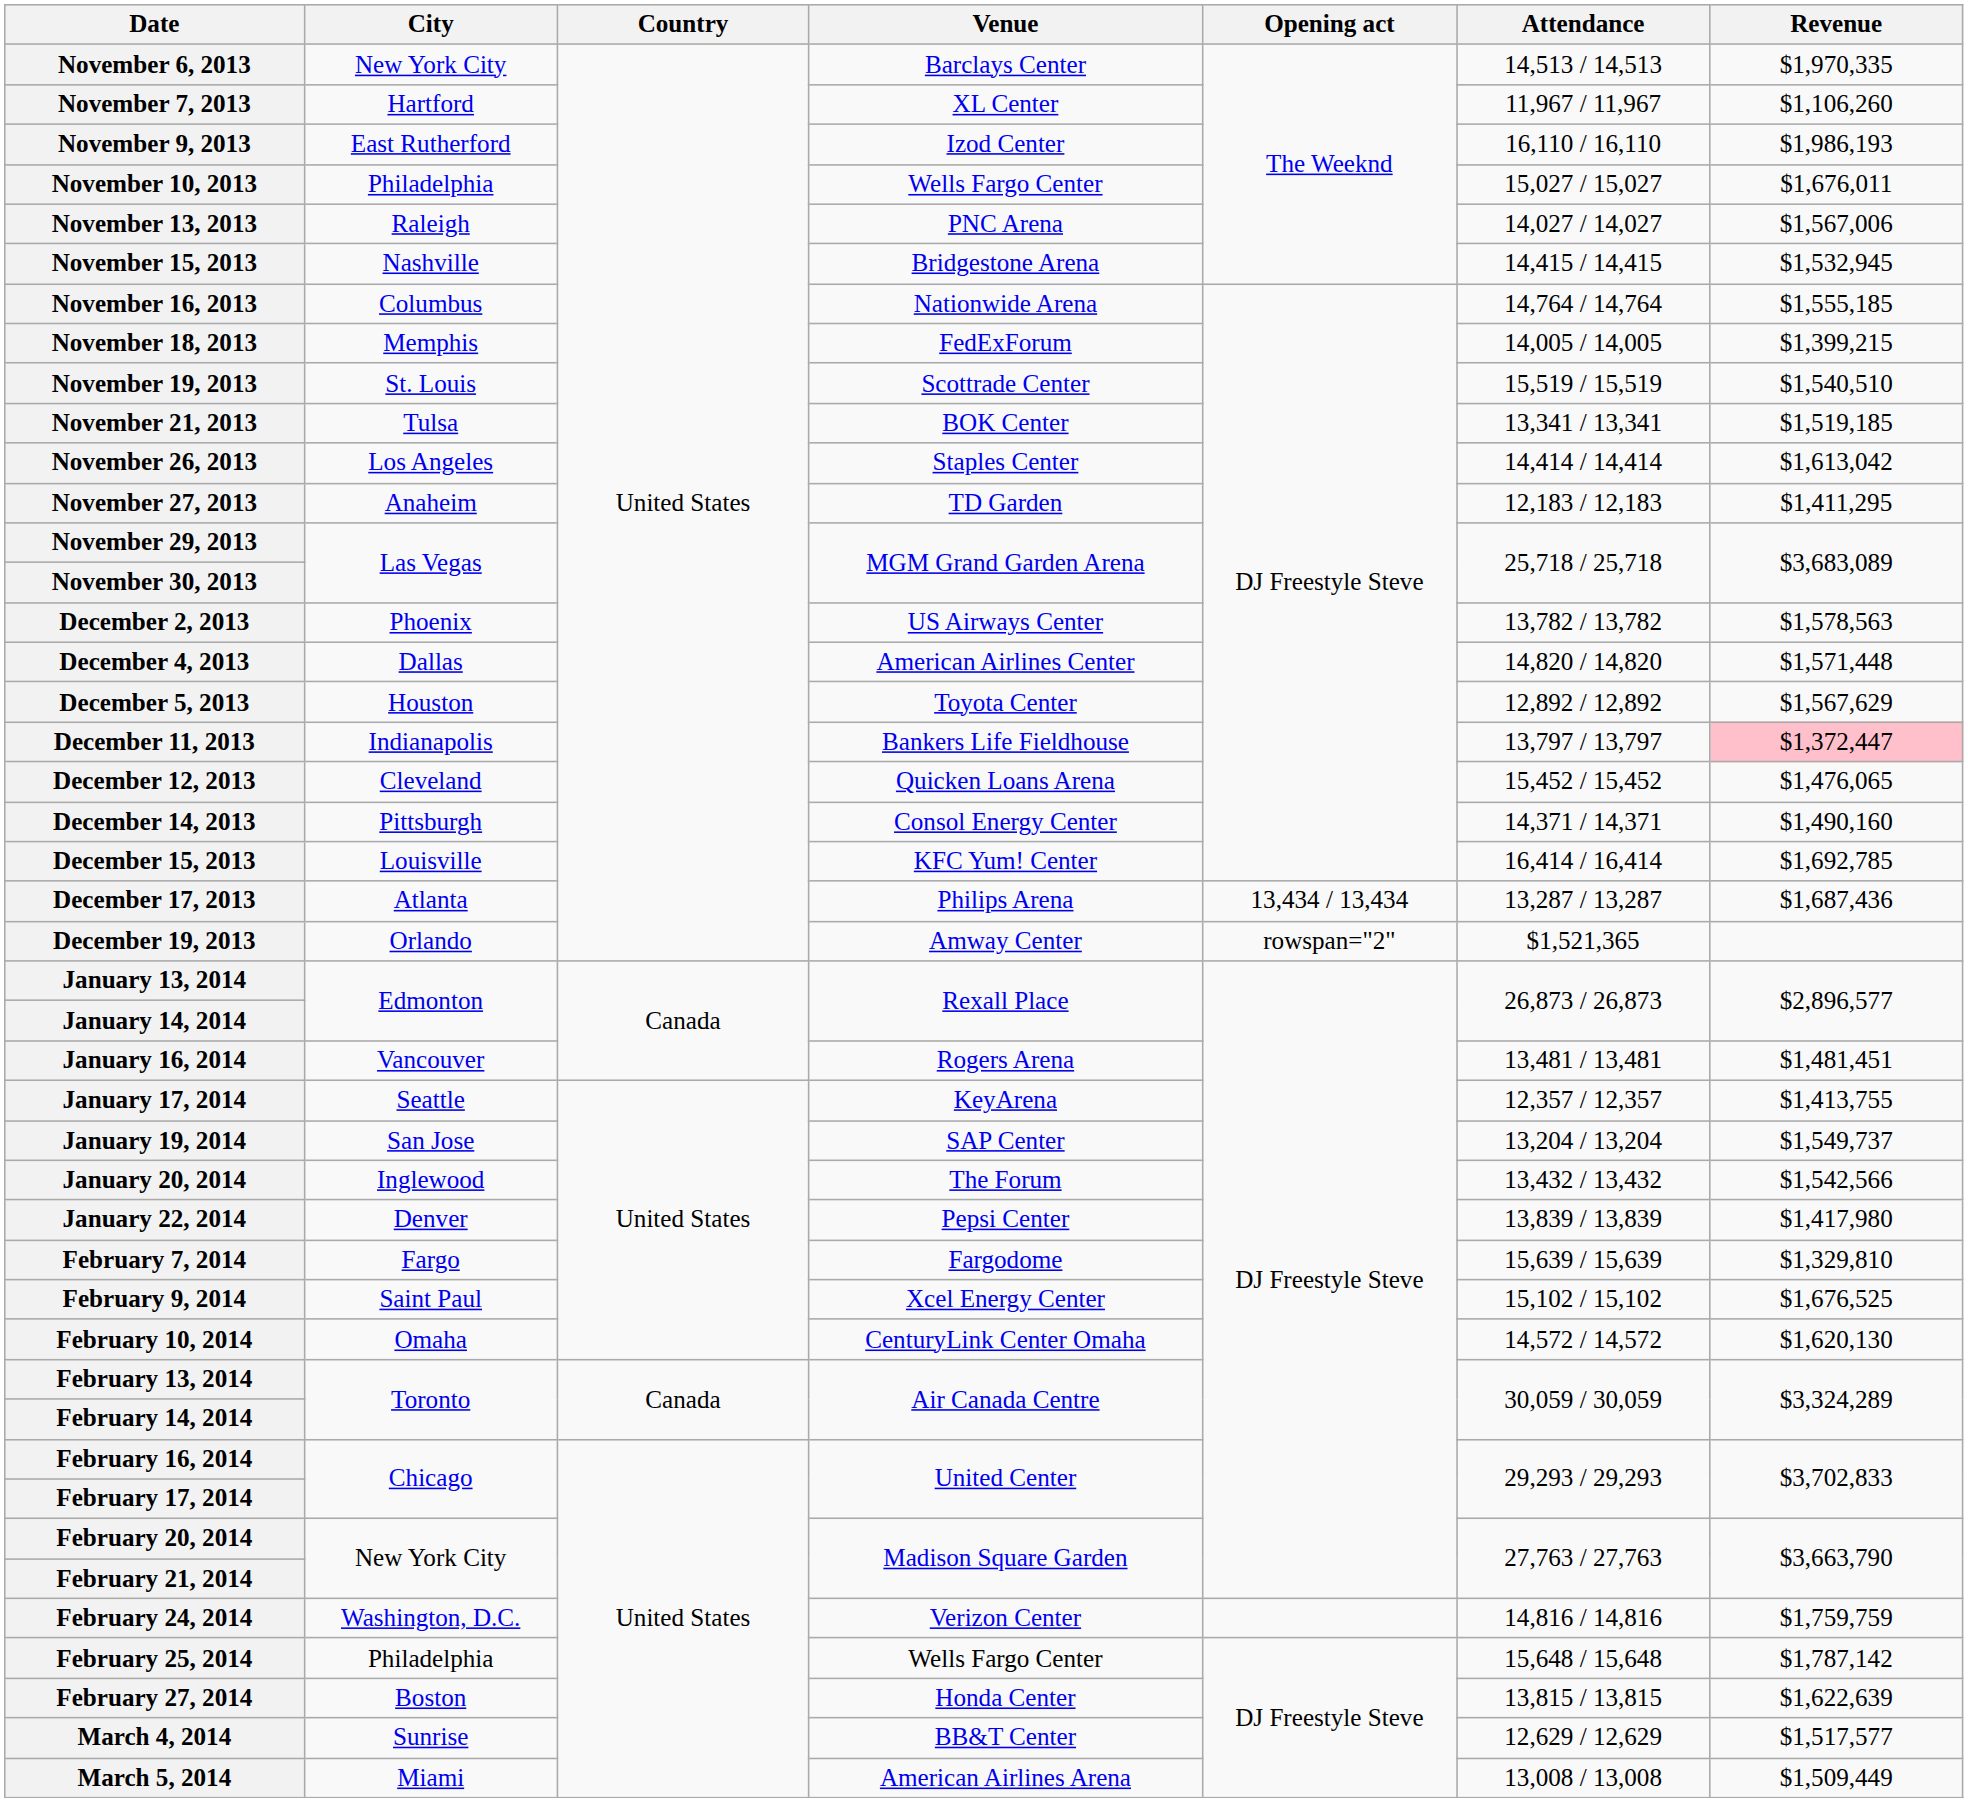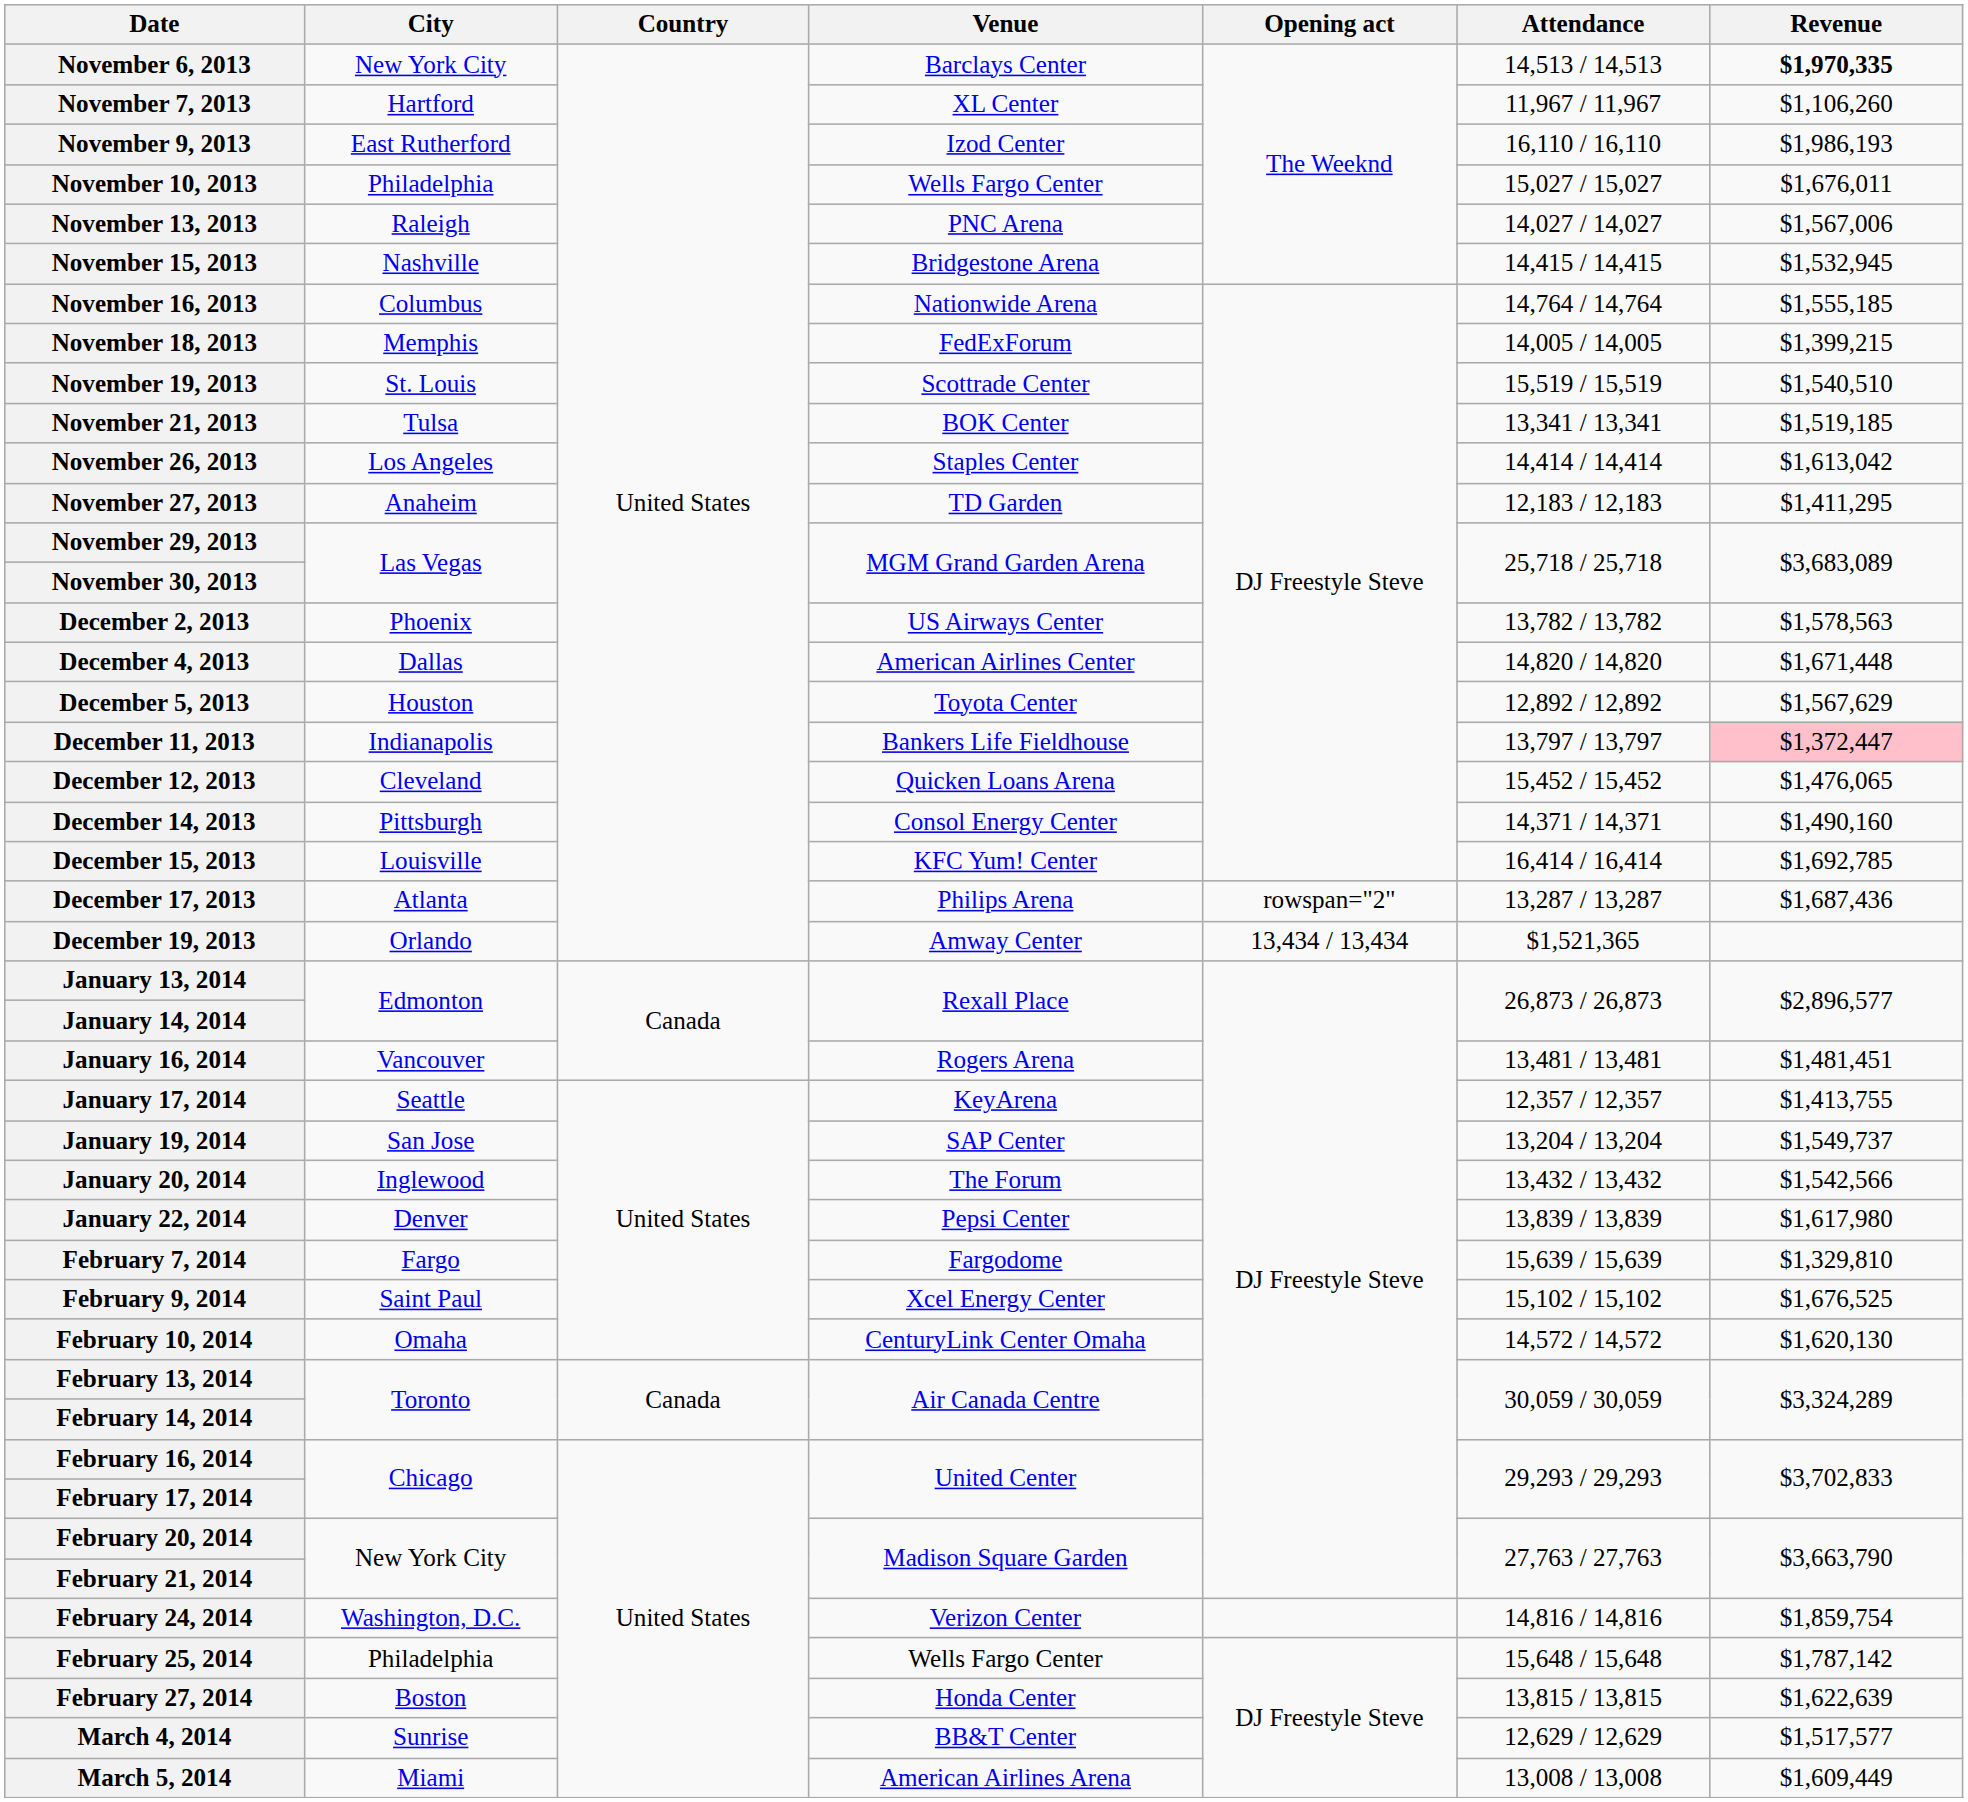(1836, 64) normal -> (1836, 64) bold
(1836, 661) $1,571,448 -> (1836, 661) $1,671,448
(1329, 900) 13,434 / 13,434 -> (1329, 900) rowspan="2"
(1329, 940) rowspan="2" -> (1329, 940) 13,434 / 13,434
(1836, 1219) $1,417,980 -> (1836, 1219) $1,617,980
(1836, 1617) $1,759,759 -> (1836, 1617) $1,859,754
(1836, 1777) $1,509,449 -> (1836, 1777) $1,609,449
